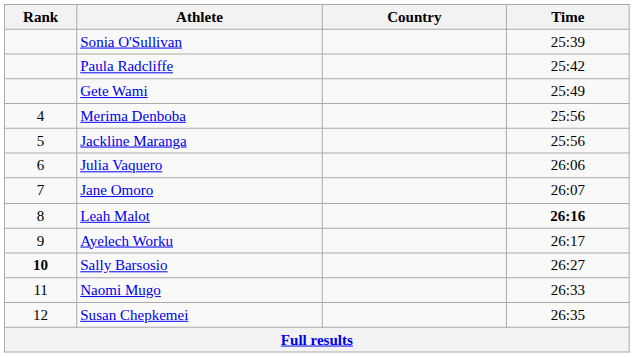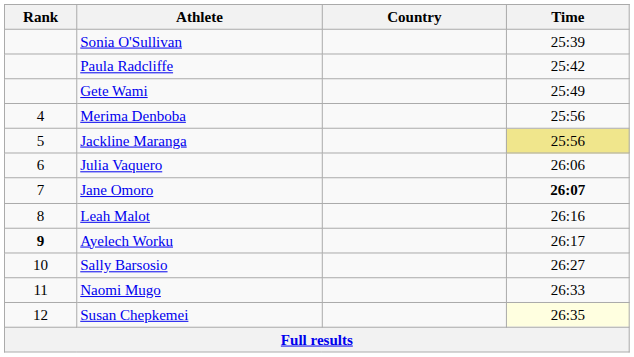(568, 141) no background -> (568, 141) khaki background
(568, 190) normal -> (568, 190) bold
(568, 215) bold -> (568, 215) normal
(41, 240) normal -> (41, 240) bold
(41, 265) bold -> (41, 265) normal
(568, 314) no background -> (568, 314) lightyellow background
